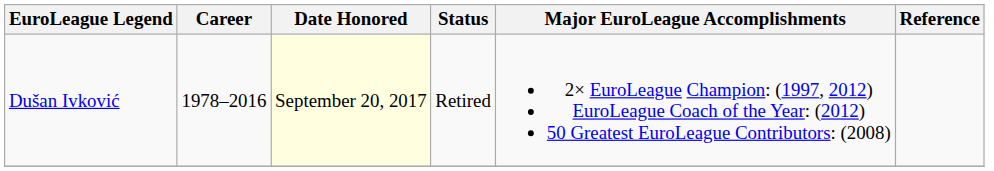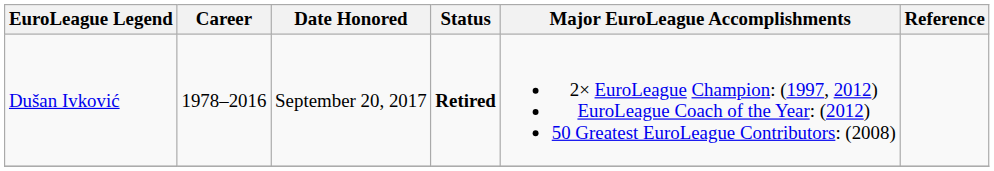(351, 100) lightyellow background -> (351, 100) no background
(463, 100) normal -> (466, 100) bold
